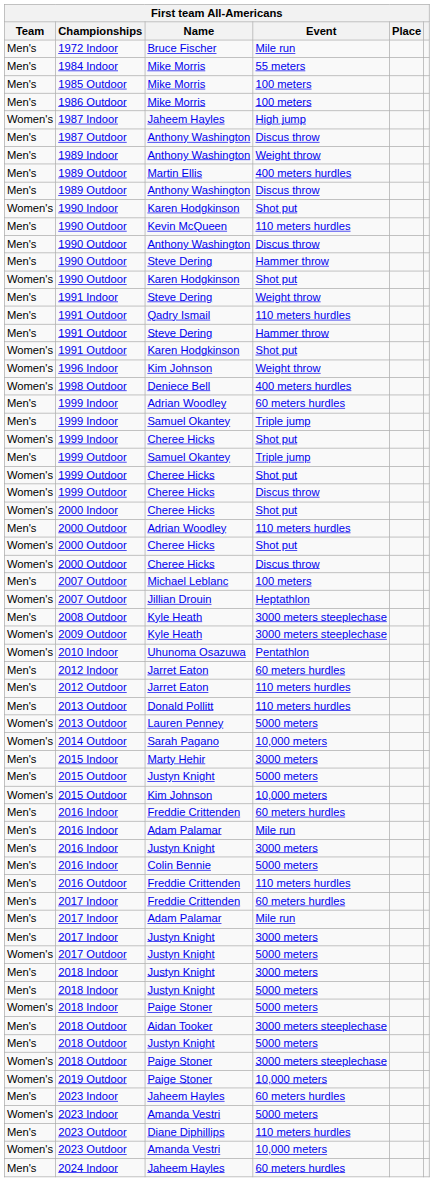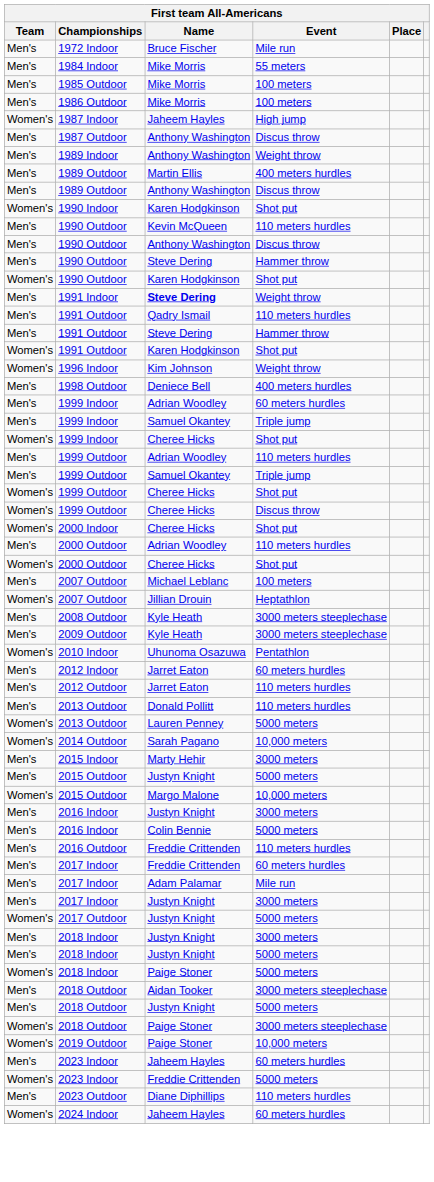(180, 297) normal -> (182, 297) bold
(30, 386) Women's -> (22, 386) Men's
+ row: (92, 457)
- row: (92, 564)
(30, 635) Women's -> (22, 635) Men's
(180, 794) Kim Johnson -> (183, 794) Margo Malone
- row: (88, 812)
- row: (88, 830)
(184, 1114) Amanda Vestri -> (194, 1079) Freddie Crittenden
- row: (92, 1150)
(22, 1167) Men's -> (30, 1114) Women's
